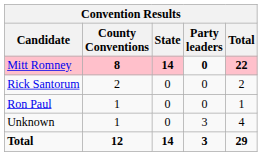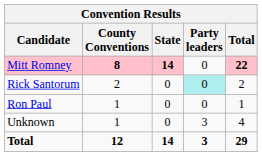(204, 65) bold -> (204, 65) normal
(204, 84) no background -> (204, 84) paleturquoise background
